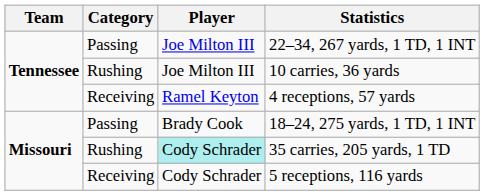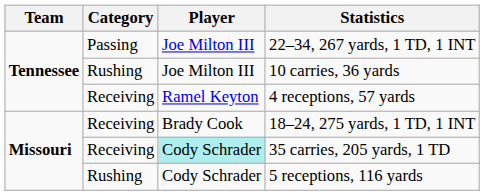(112, 123) Passing -> (121, 123) Receiving
(115, 150) Rushing -> (121, 150) Receiving
(121, 176) Receiving -> (115, 176) Rushing
